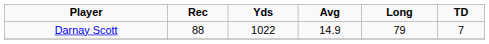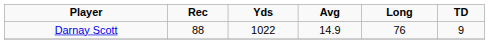(399, 30) 79 -> (399, 30) 76
(461, 30) 7 -> (461, 30) 9
